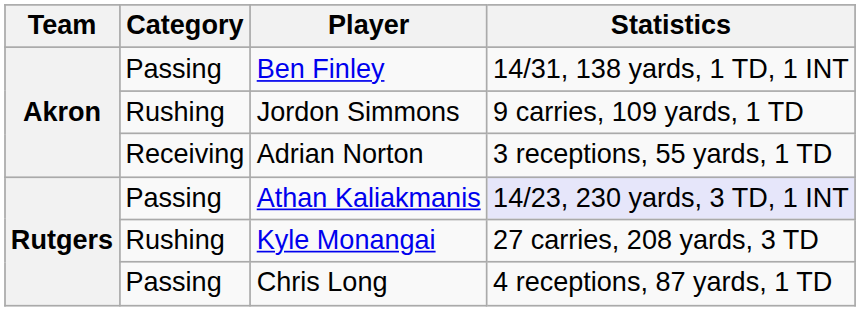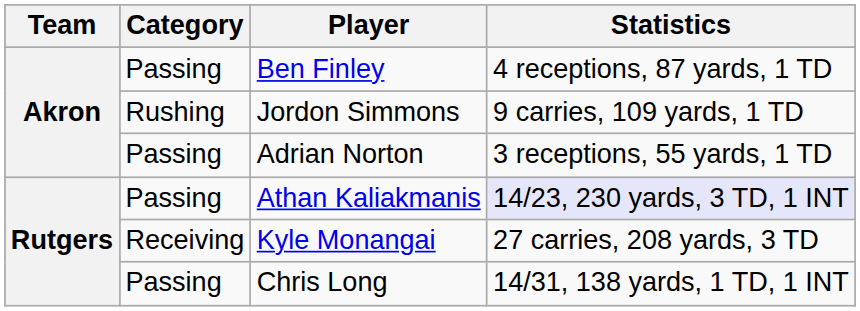(671, 68) 14/31, 138 yards, 1 TD, 1 INT -> (663, 68) 4 receptions, 87 yards, 1 TD
(185, 154) Receiving -> (174, 154) Passing
(175, 240) Rushing -> (185, 240) Receiving
(663, 283) 4 receptions, 87 yards, 1 TD -> (671, 283) 14/31, 138 yards, 1 TD, 1 INT
